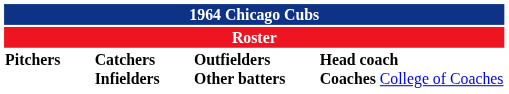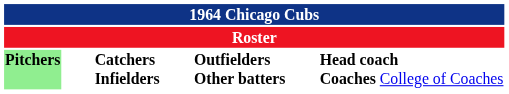(33, 60) no background -> (33, 60) lightgreen background
